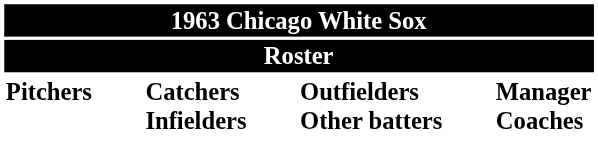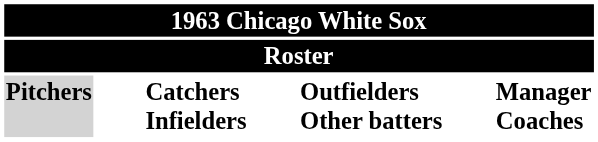(49, 91) no background -> (49, 91) lightgrey background
